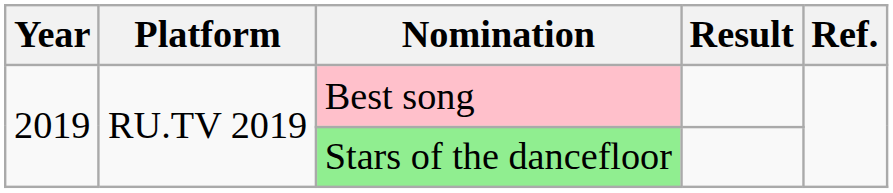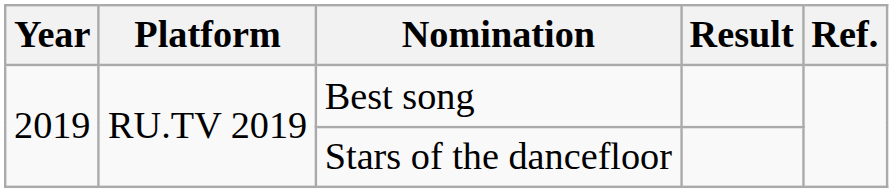(400, 95) pink background -> (400, 95) no background
(498, 156) lightgreen background -> (498, 156) no background
